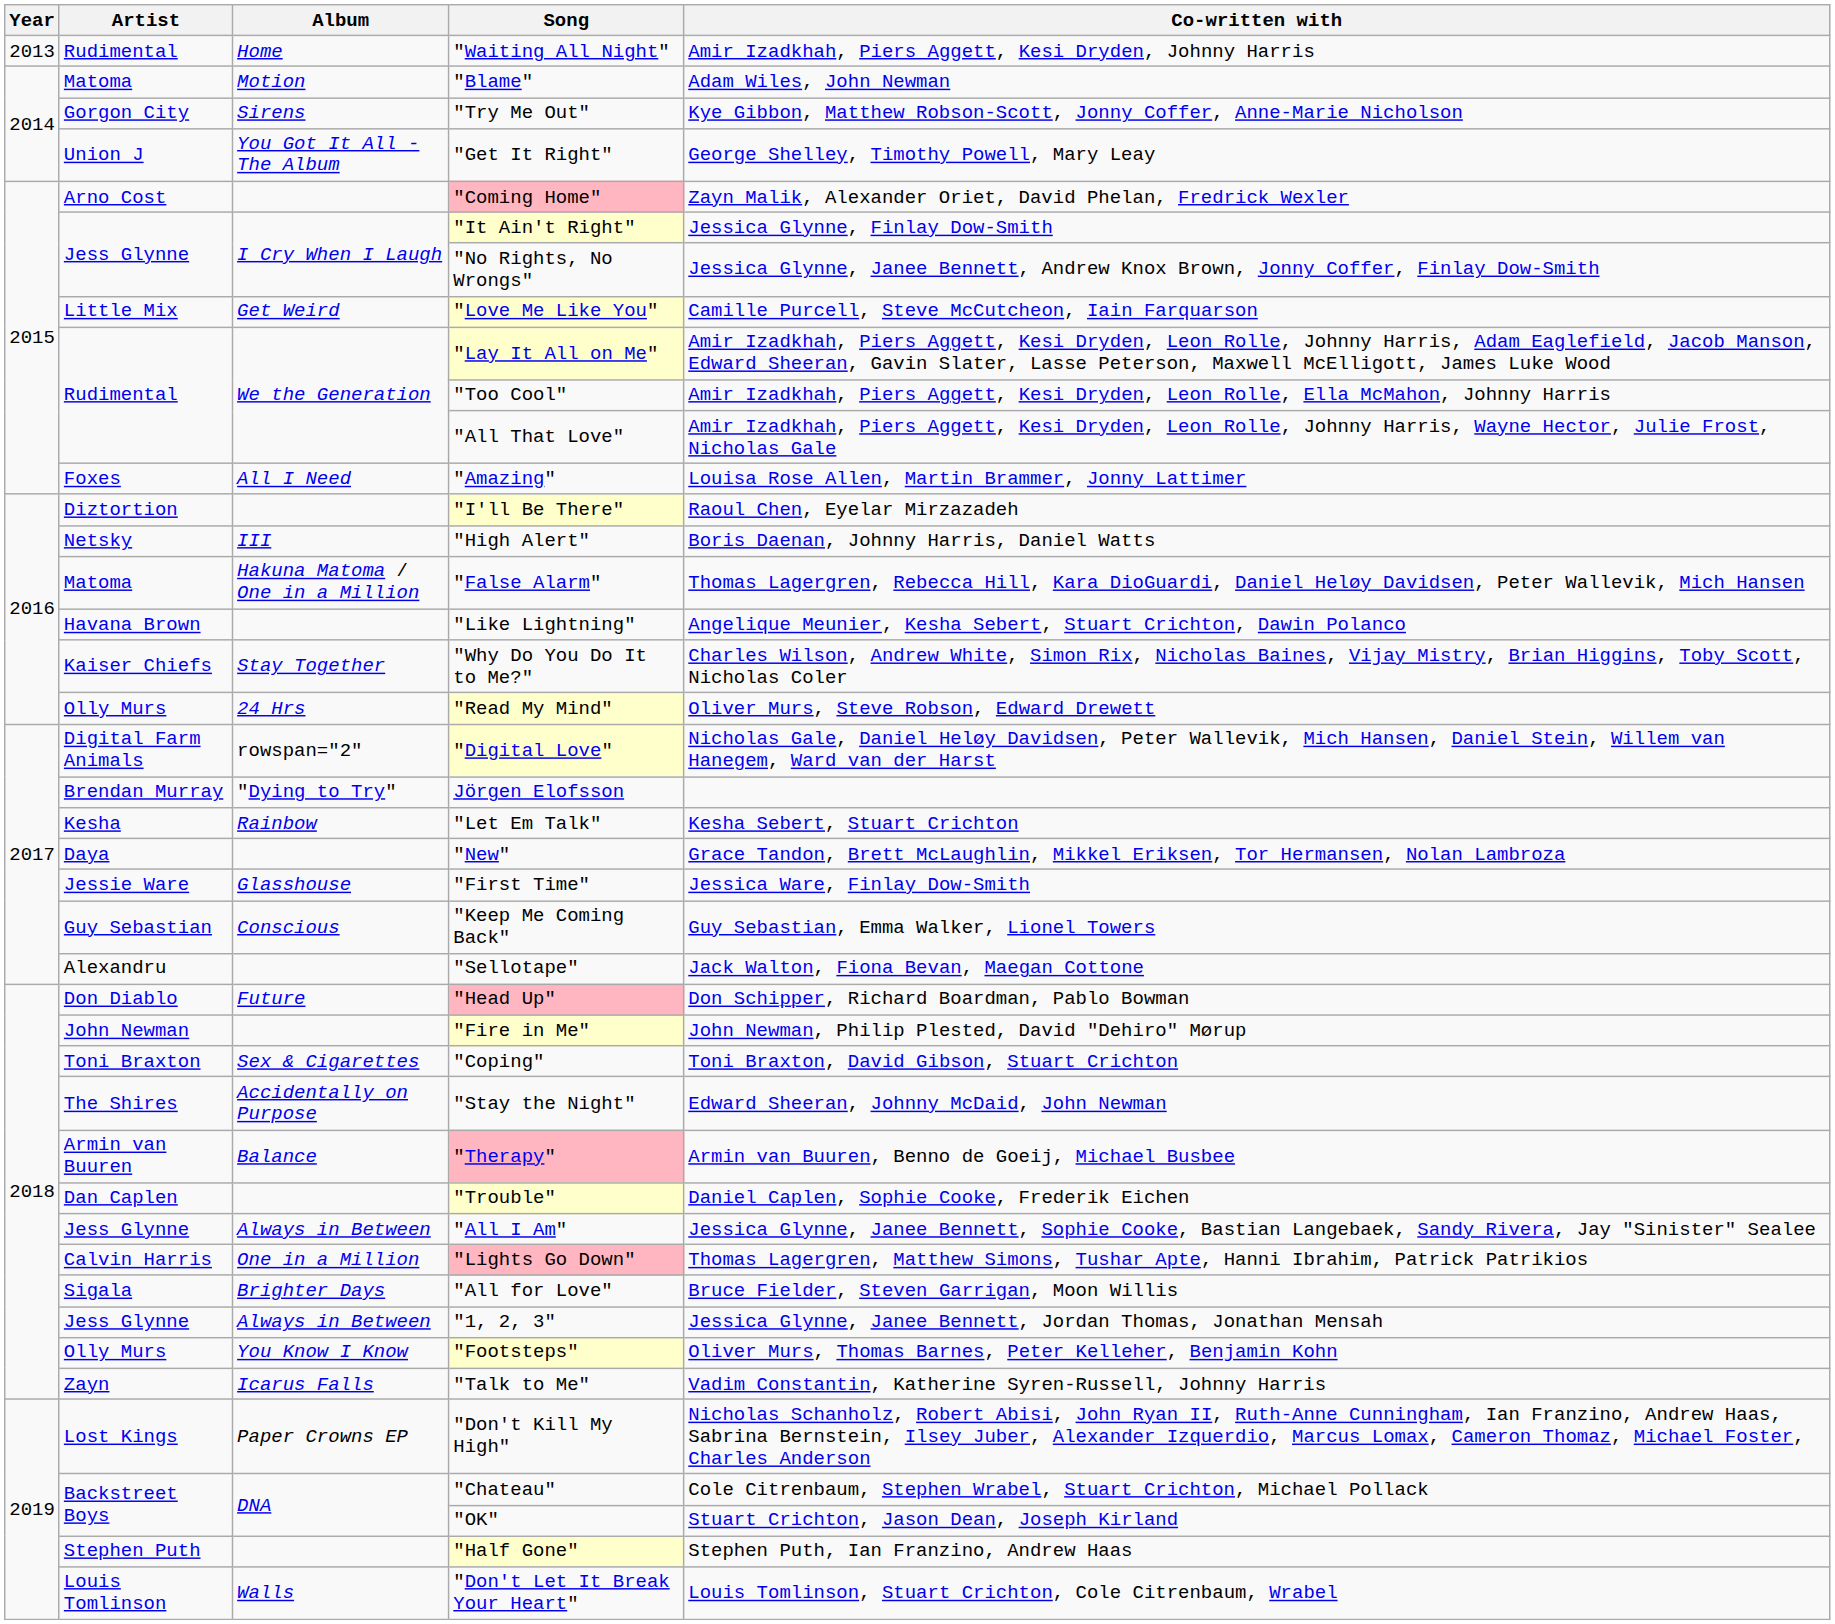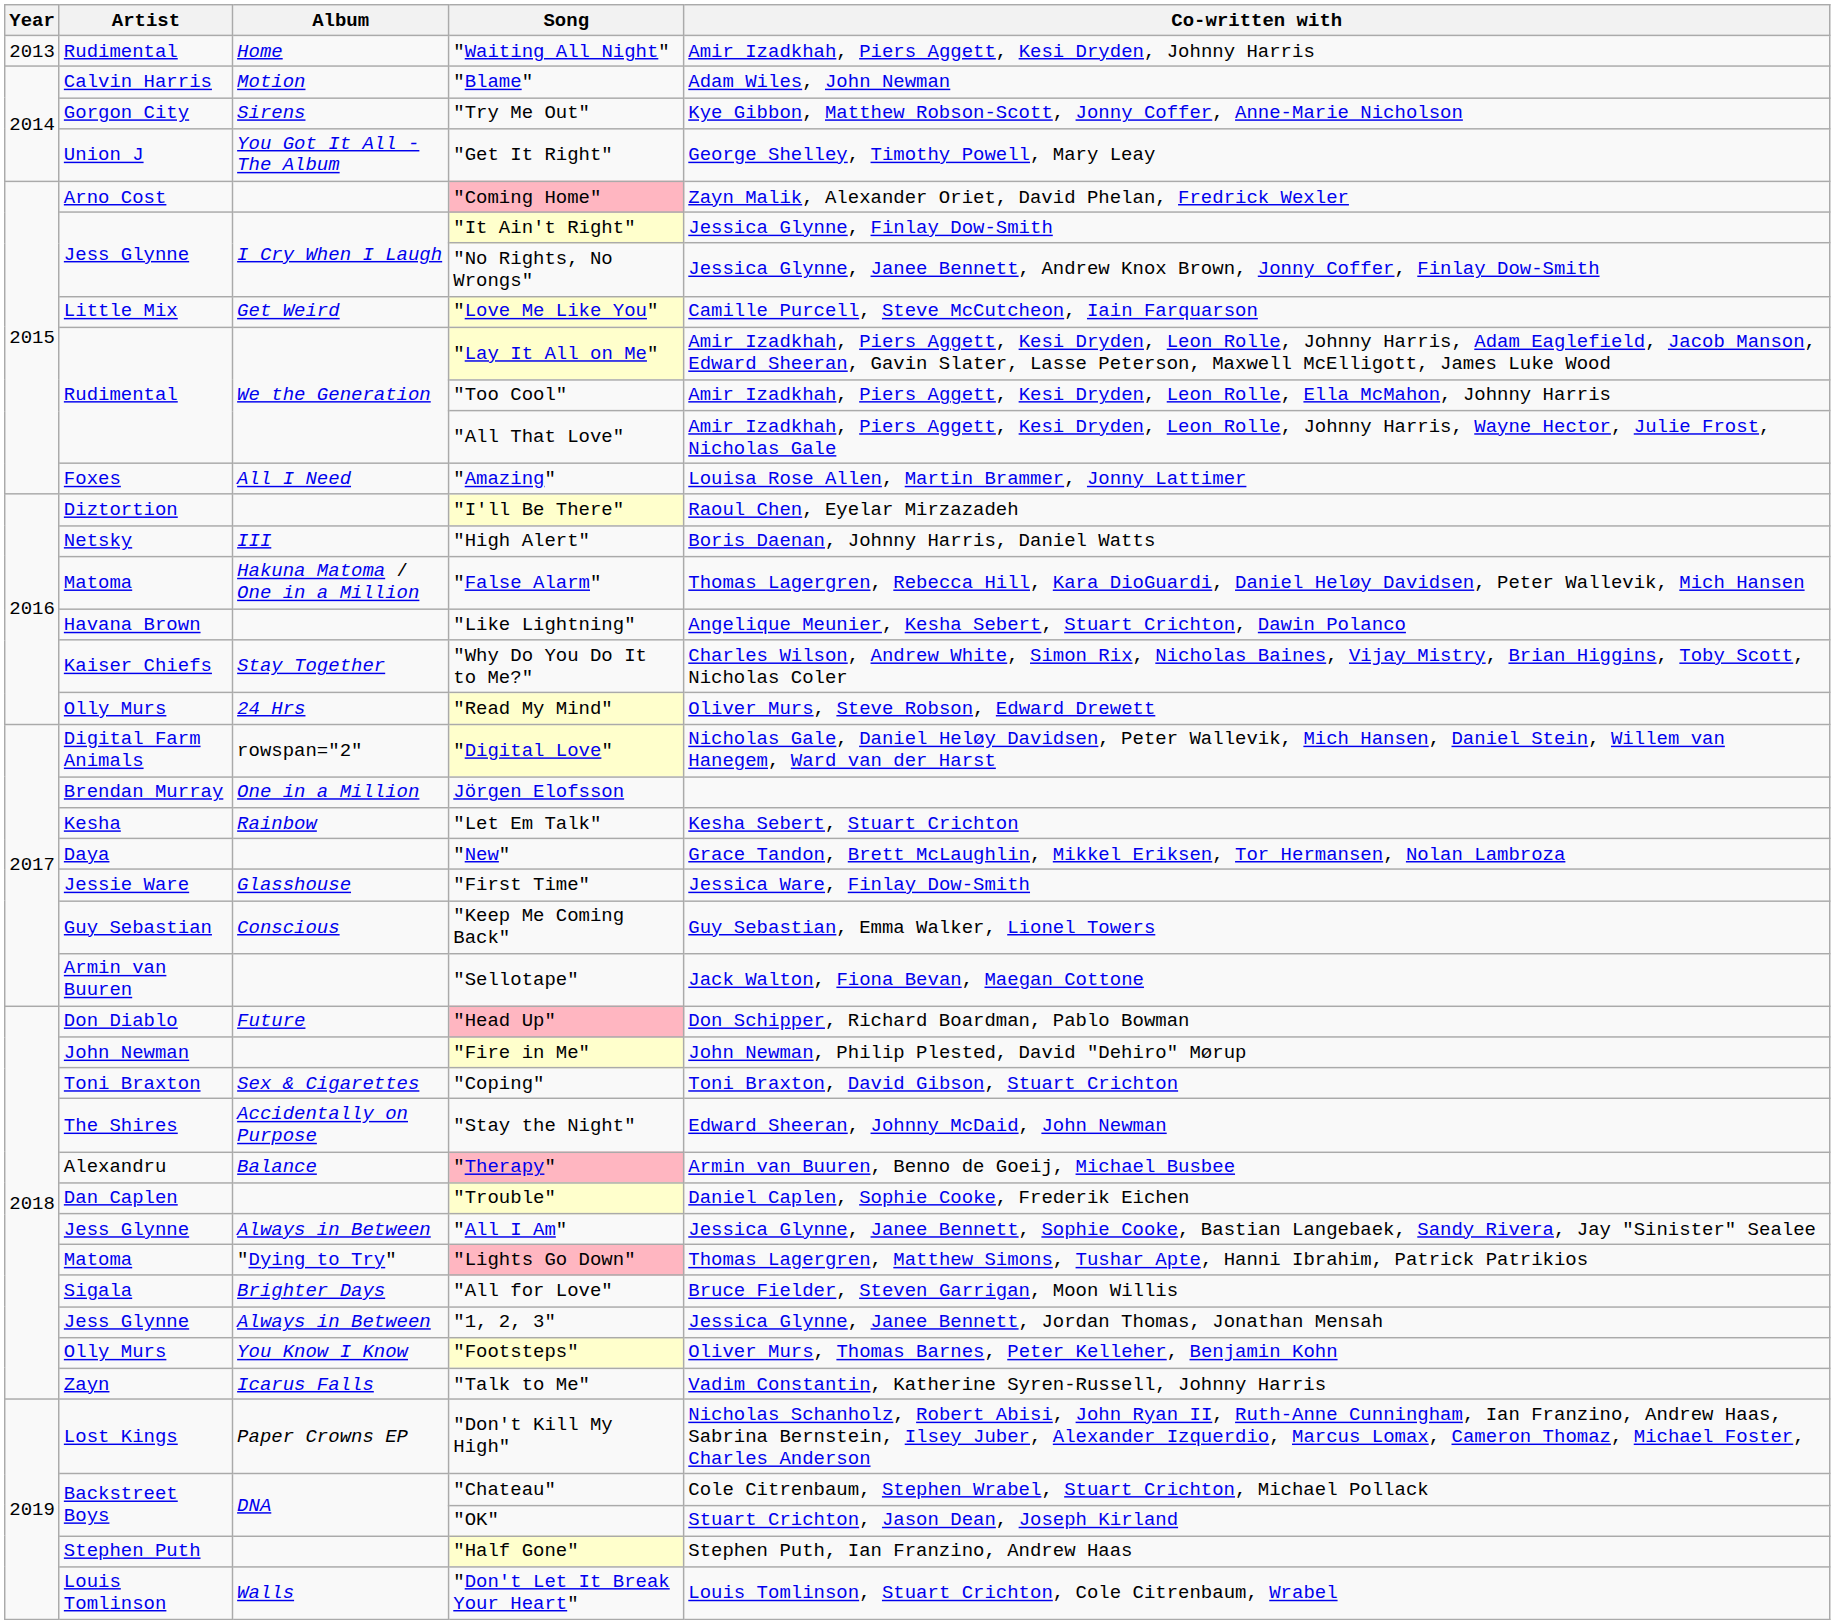(98, 82) Matoma -> (138, 82) Calvin Harris
(317, 792) "Dying to Try" -> (328, 792) One in a Million
(115, 969) Alexandru -> (115, 980) Armin van Buuren
(115, 1156) Armin van Buuren -> (115, 1167) Alexandru
(138, 1260) Calvin Harris -> (98, 1260) Matoma
(328, 1260) One in a Million -> (317, 1260) "Dying to Try"
